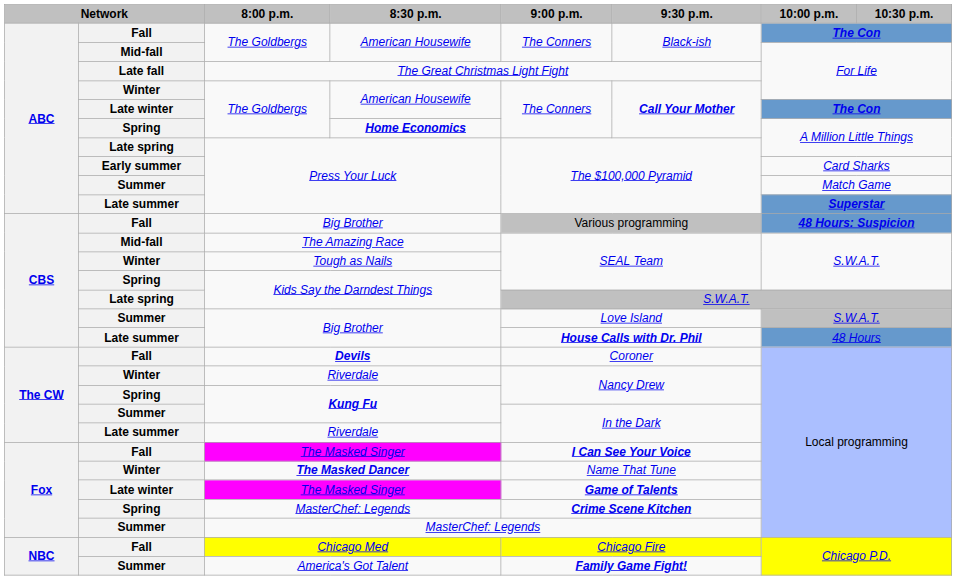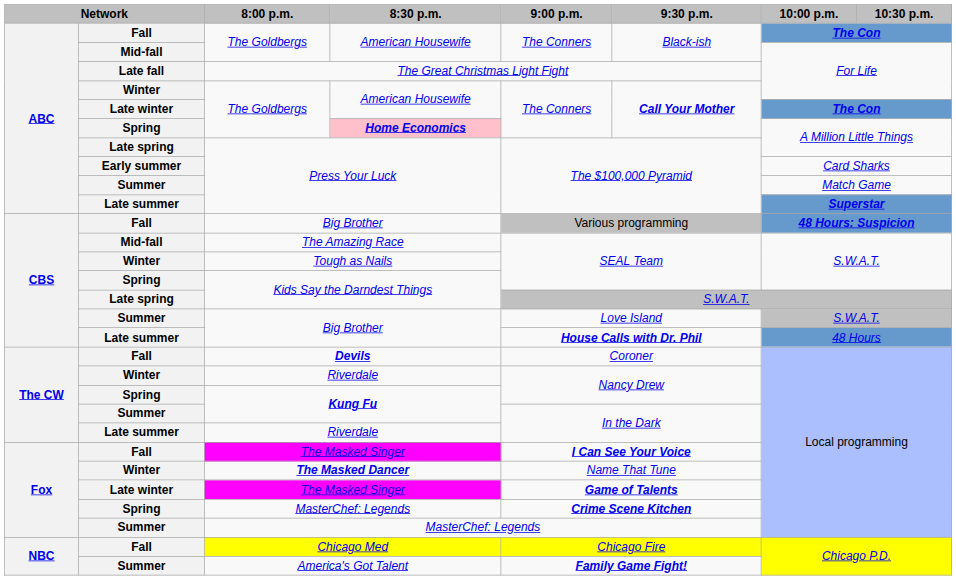(416, 128) no background -> (416, 128) pink background
